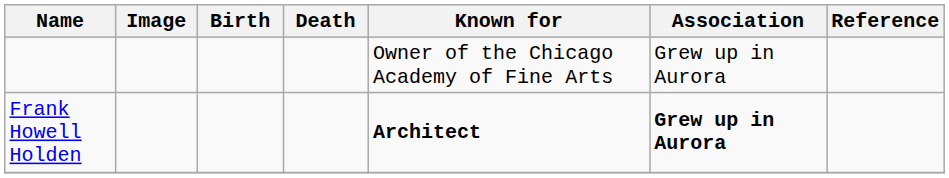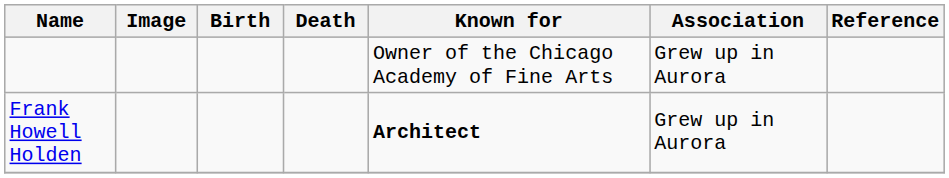(714, 133) bold -> (714, 133) normal
